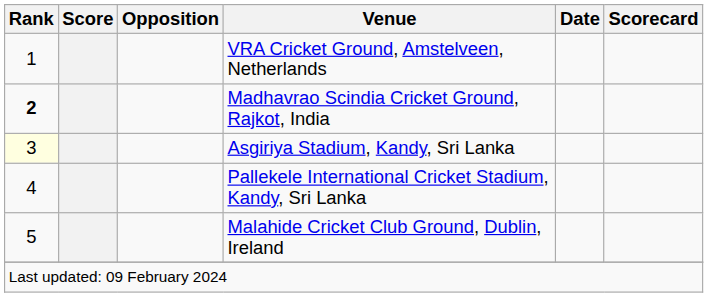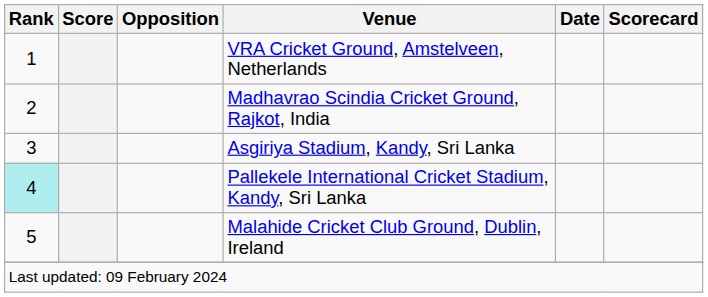(31, 108) bold -> (31, 108) normal
(31, 148) lightyellow background -> (31, 148) no background
(31, 187) no background -> (31, 187) paleturquoise background
